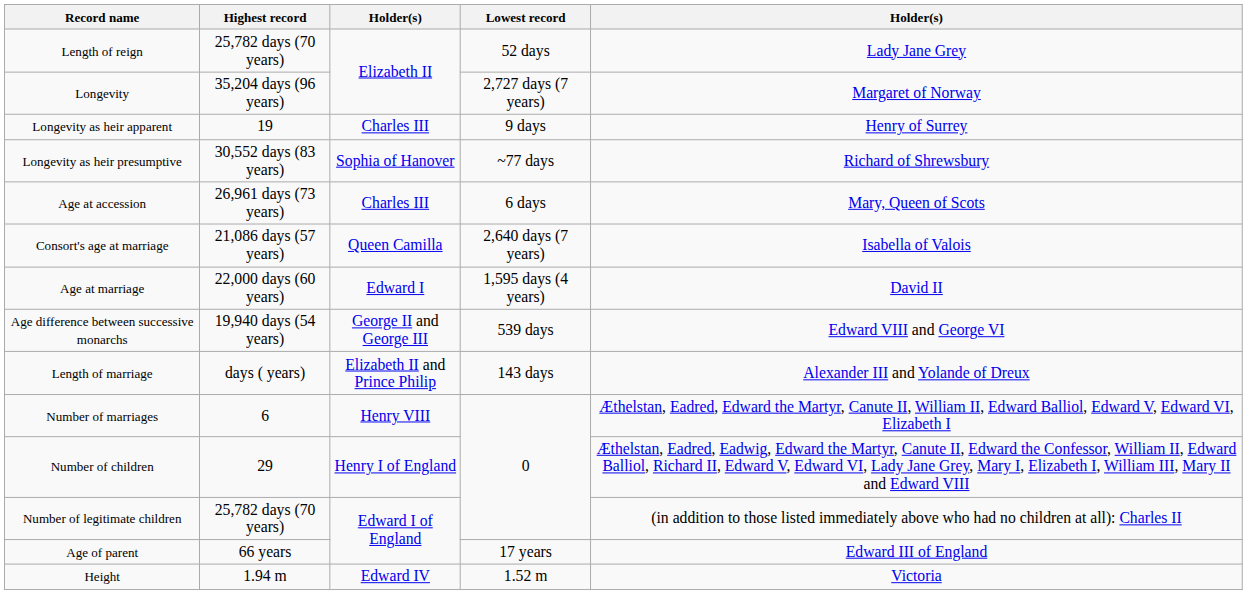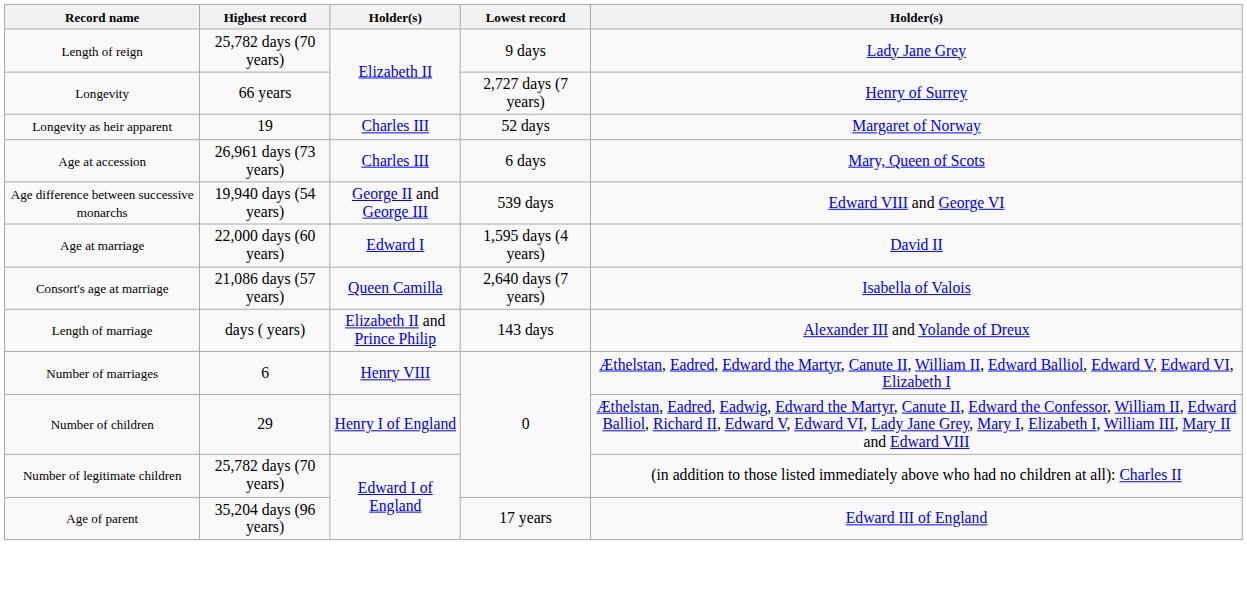(526, 50) 52 days -> (526, 50) 9 days
(265, 93) 35,204 days (96 years) -> (265, 93) 66 years
(916, 93) Margaret of Norway -> (916, 93) Henry of Surrey
(526, 126) 9 days -> (526, 126) 52 days
(916, 126) Henry of Surrey -> (916, 126) Margaret of Norway
- row: (102, 161)
rows swapped: (102, 331) <-> (102, 246)
(265, 551) 66 years -> (265, 518) 35,204 days (96 years)
- row: (102, 577)
